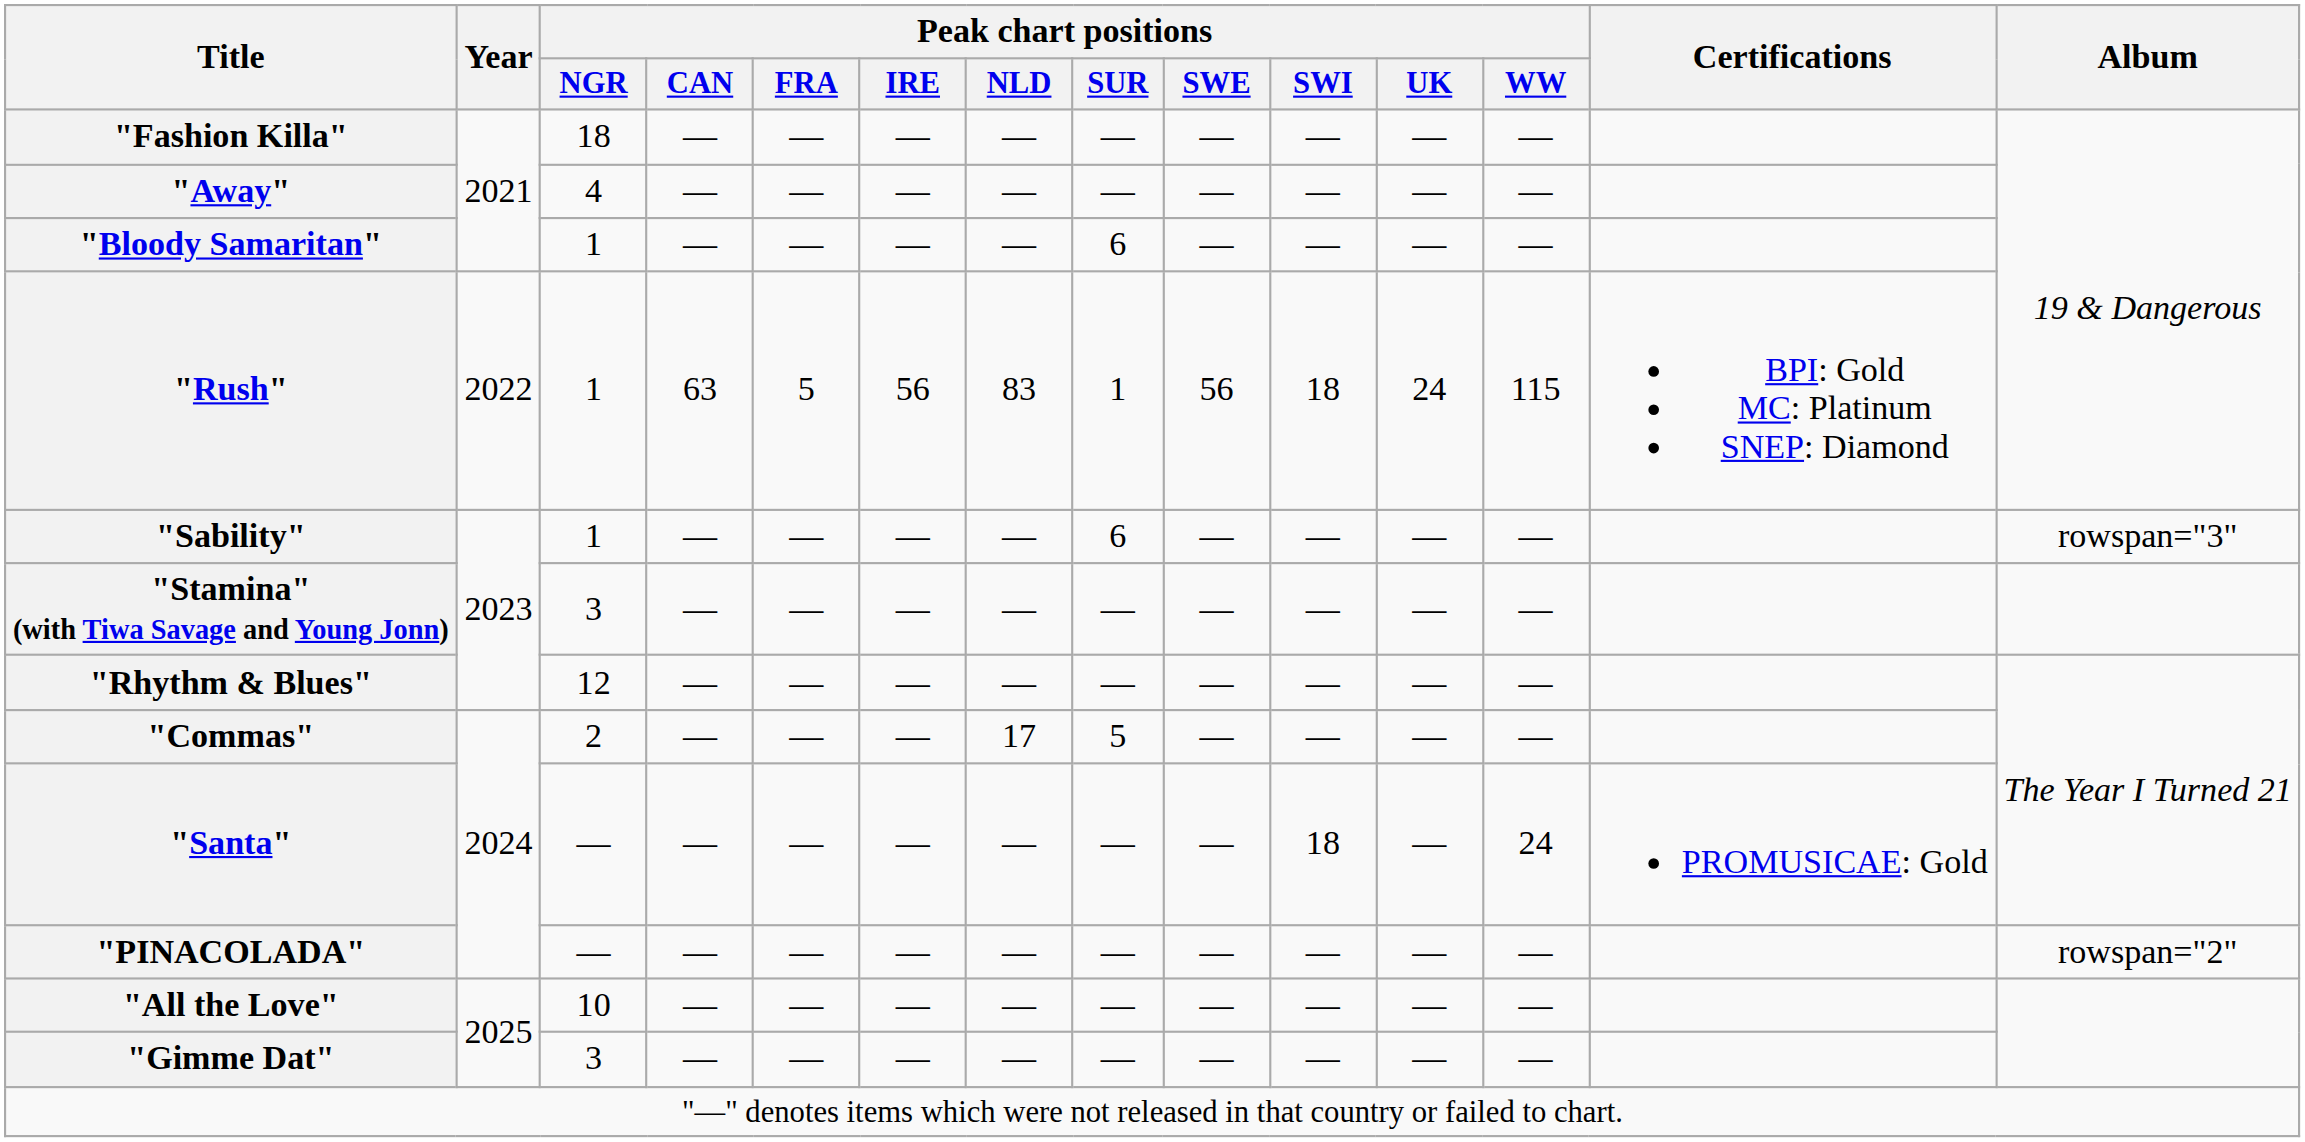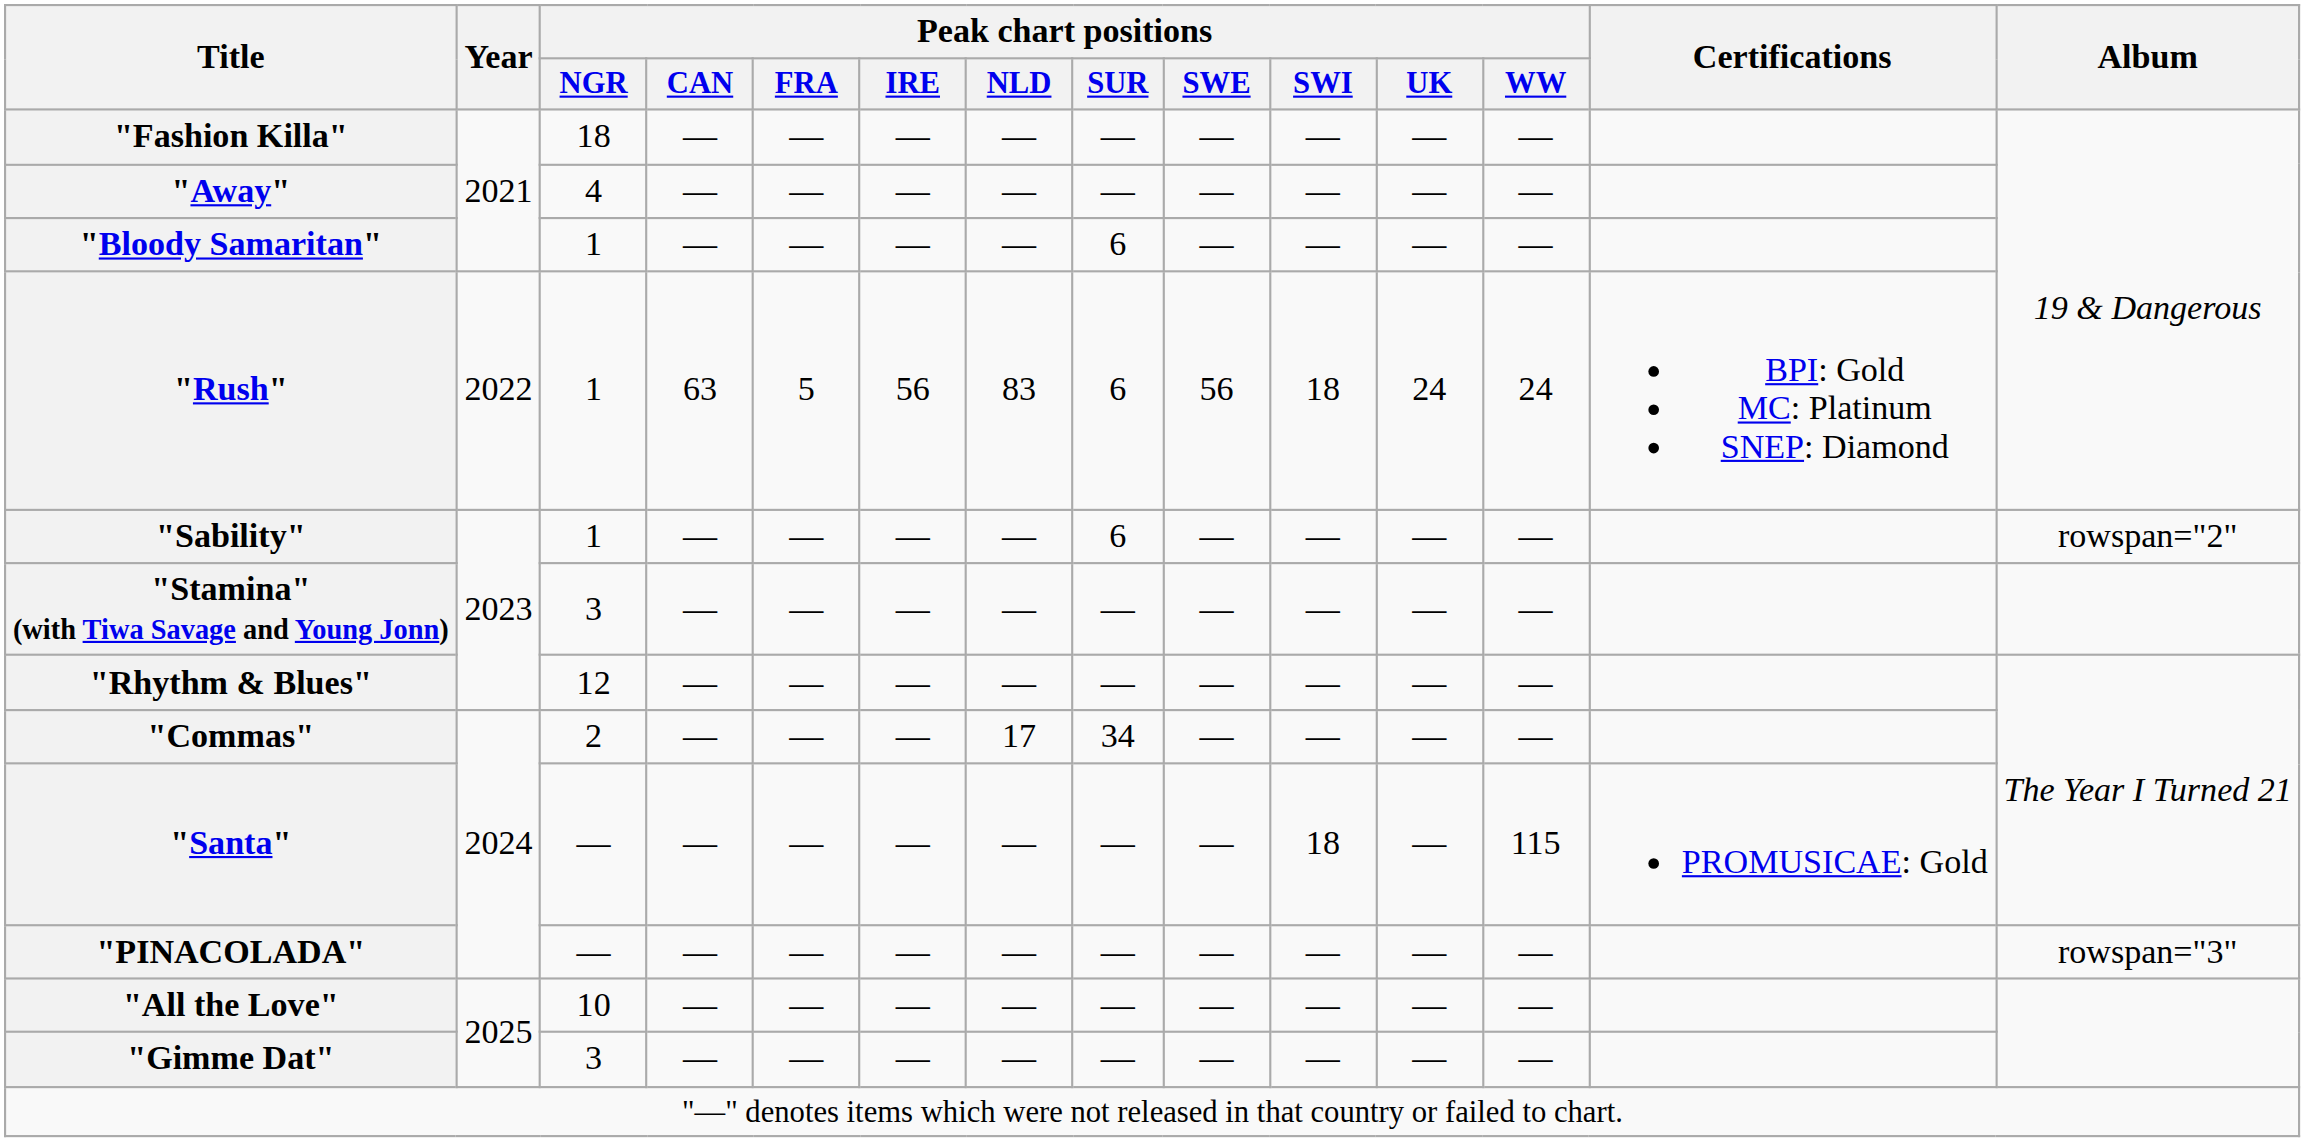(1118, 389) 1 -> (1118, 389) 6
(1536, 389) 115 -> (1536, 389) 24
(2148, 535) rowspan="3" -> (2148, 535) rowspan="2"
(1118, 736) 5 -> (1118, 736) 34
(1536, 843) 24 -> (1536, 843) 115
(2148, 950) rowspan="2" -> (2148, 950) rowspan="3"
